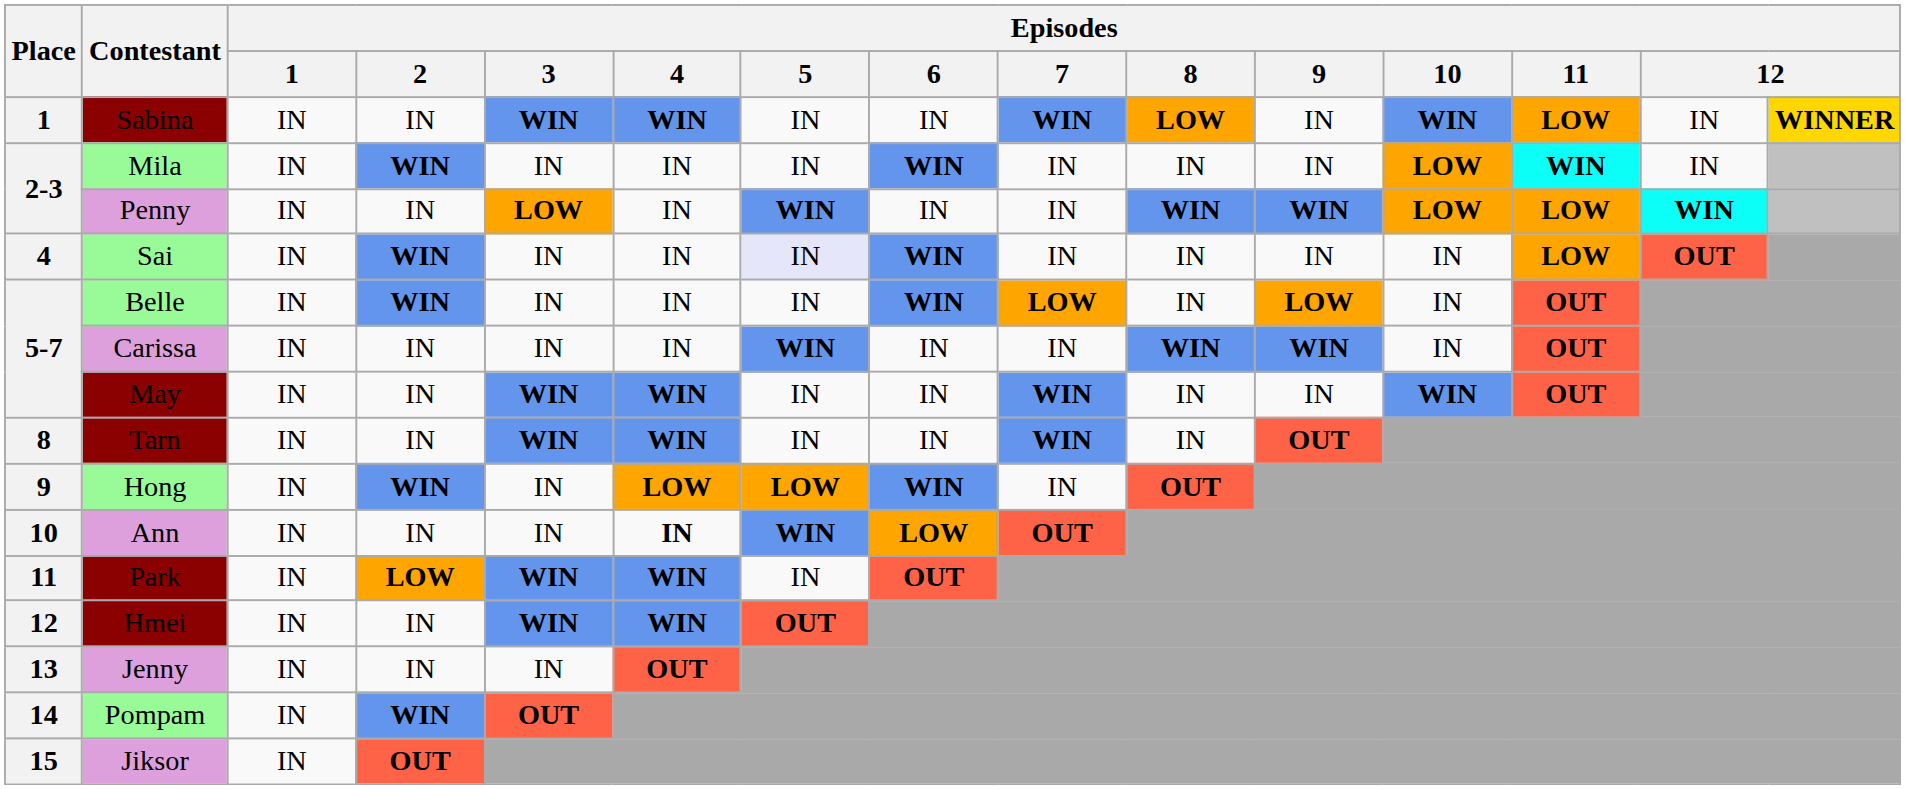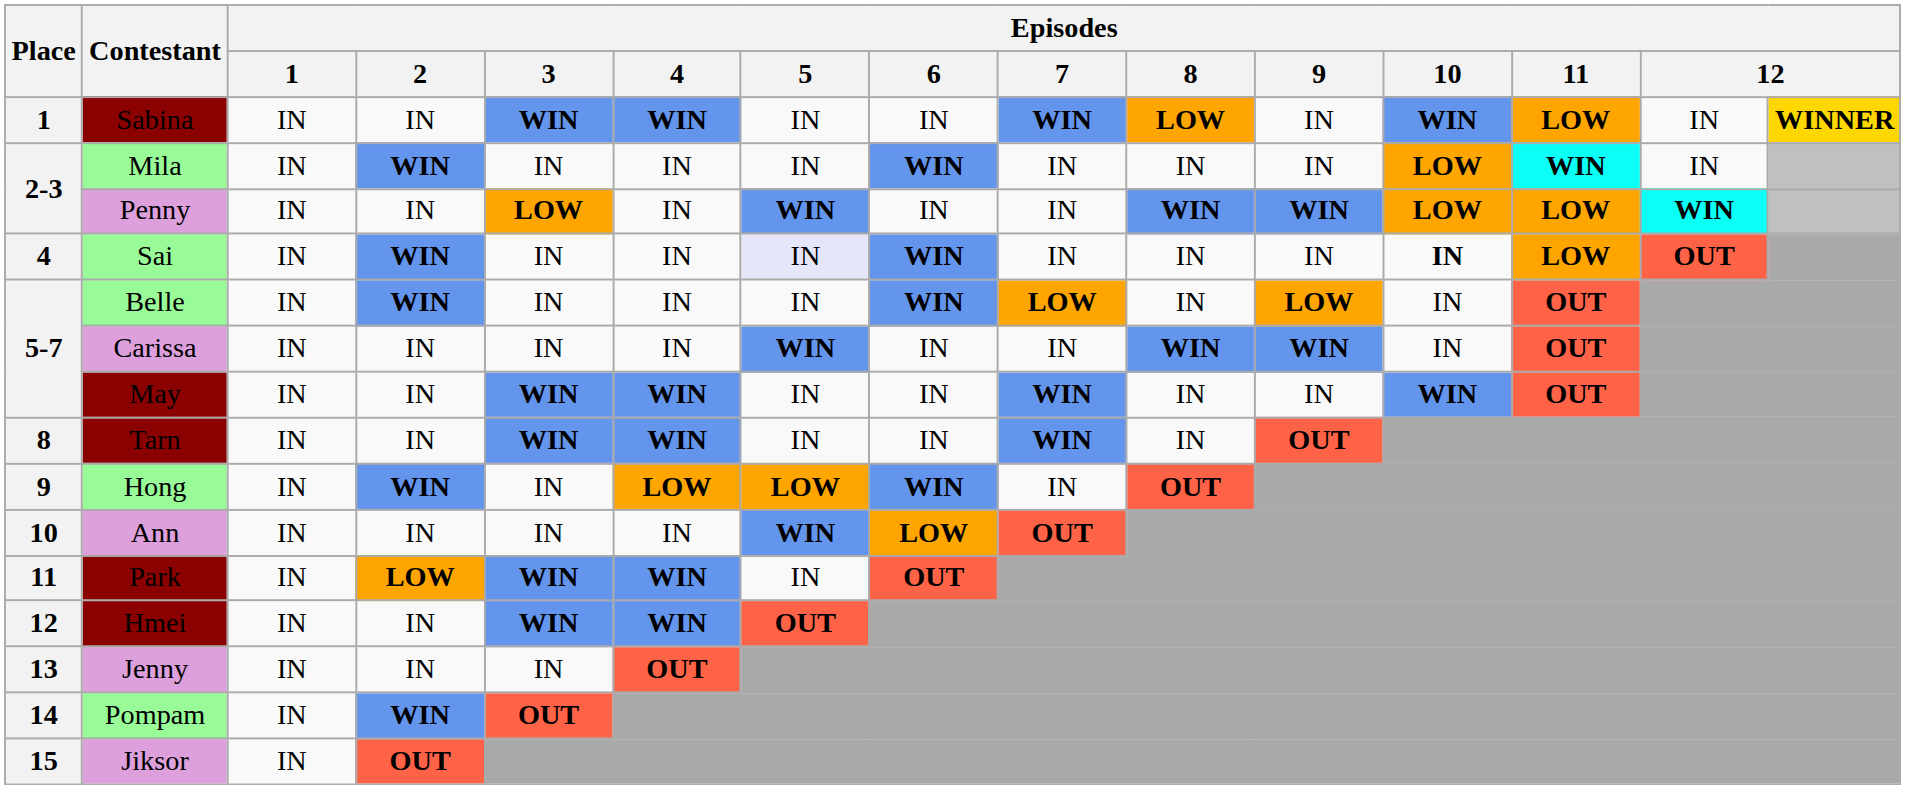(1447, 256) normal -> (1447, 256) bold
(677, 531) bold -> (677, 531) normal
